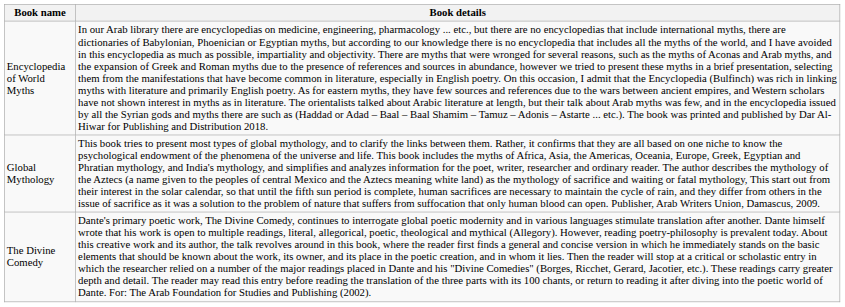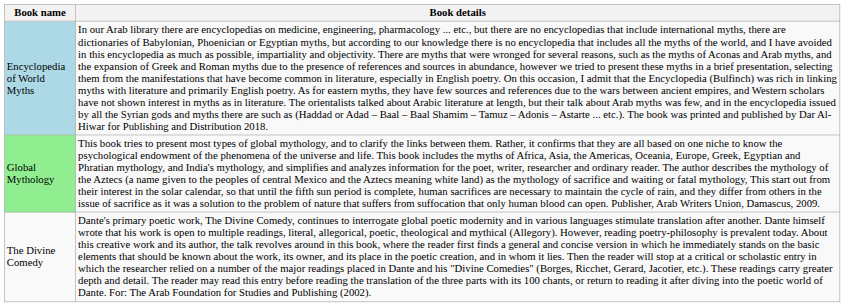(36, 78) no background -> (36, 78) lightblue background
(31, 173) no background -> (31, 173) lightgreen background
